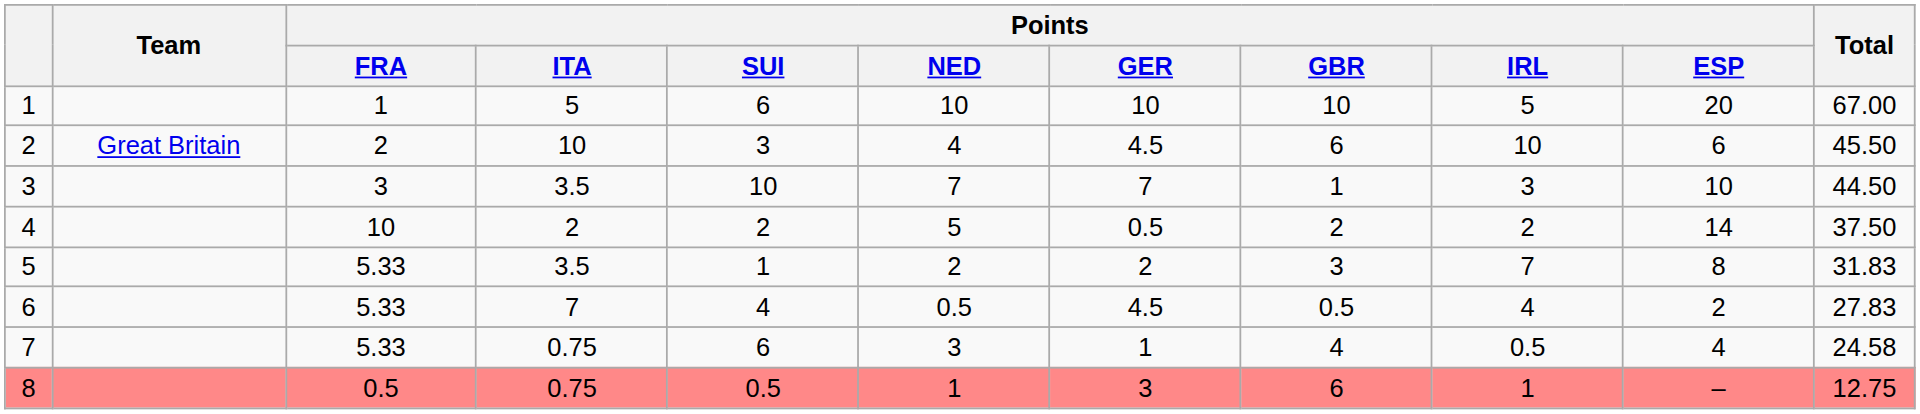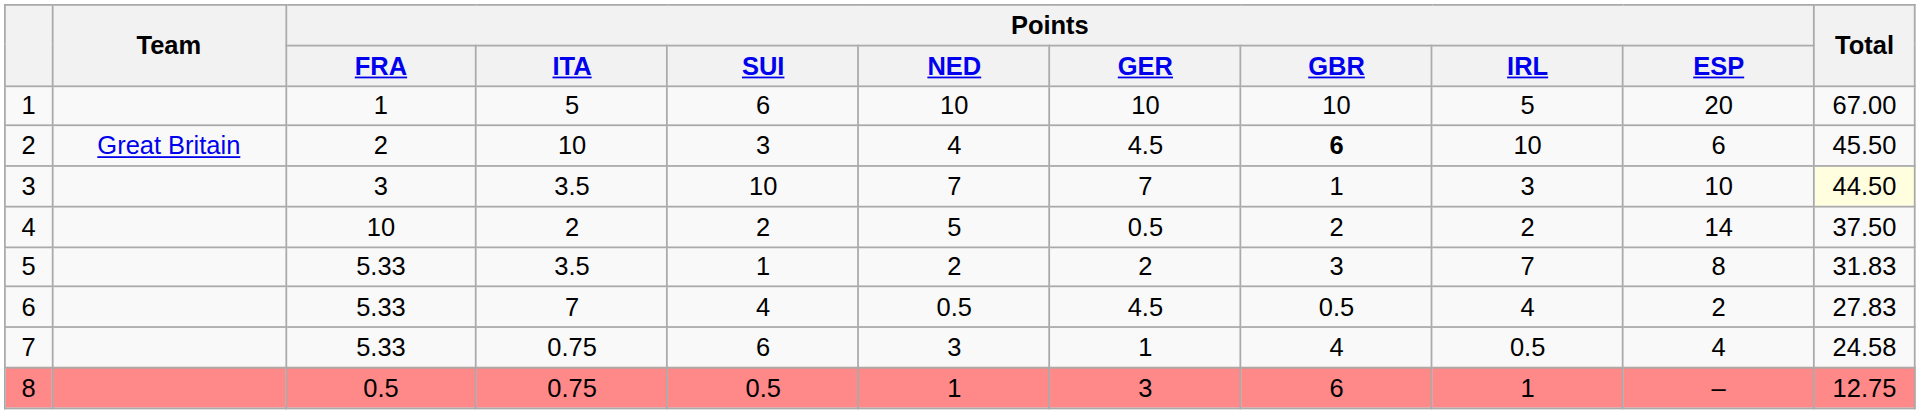(1336, 146) normal -> (1336, 146) bold
(1864, 186) no background -> (1864, 186) lightyellow background
